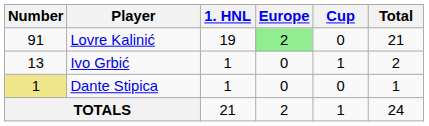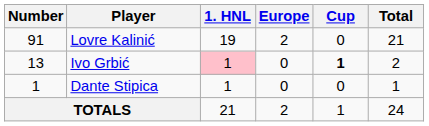(284, 40) lightgreen background -> (284, 40) no background
(228, 63) no background -> (228, 63) pink background
(341, 63) normal -> (341, 63) bold
(36, 86) khaki background -> (36, 86) no background
